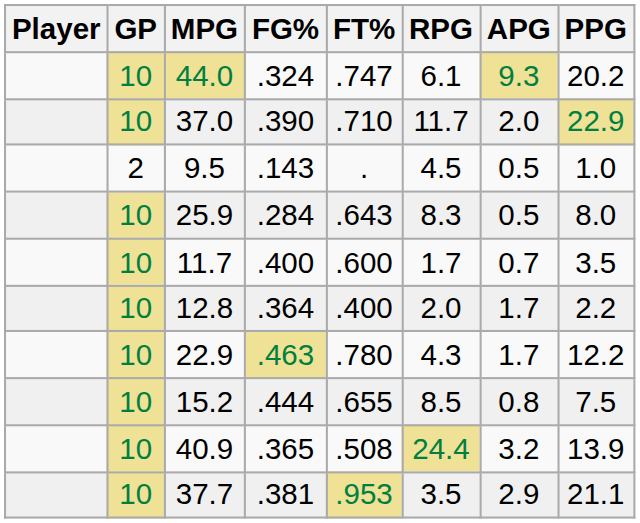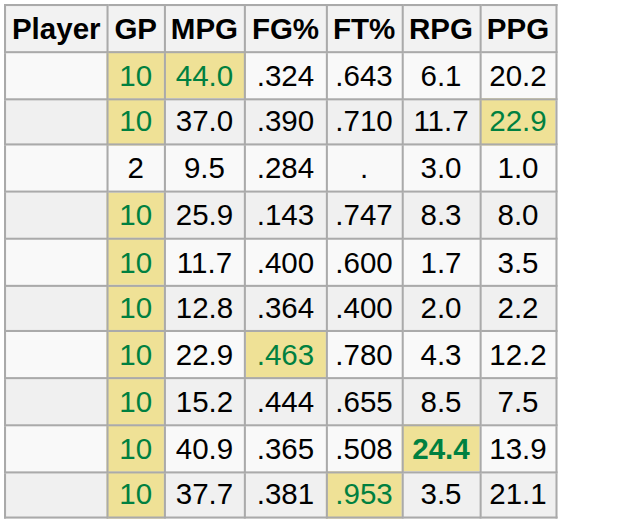- column: (519, 29)
(364, 75) .747 -> (364, 75) .643
(285, 169) .143 -> (285, 169) .284
(441, 169) 4.5 -> (441, 169) 3.0
(285, 215) .284 -> (285, 215) .143
(364, 215) .643 -> (364, 215) .747
(441, 448) normal -> (441, 448) bold
